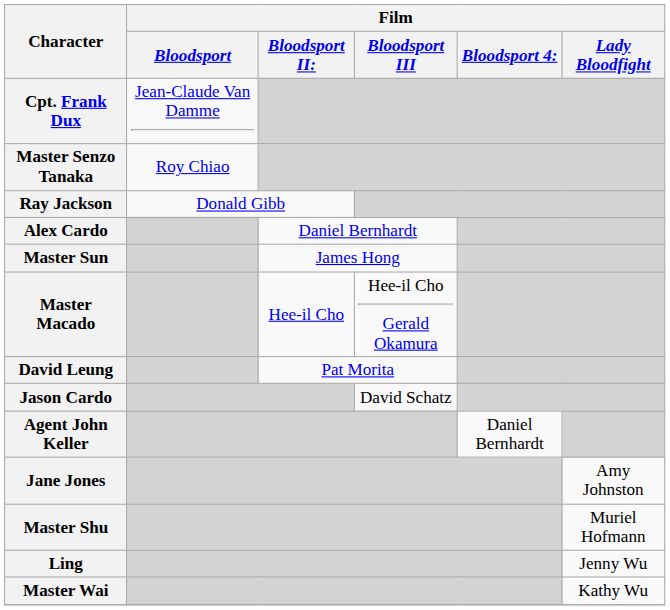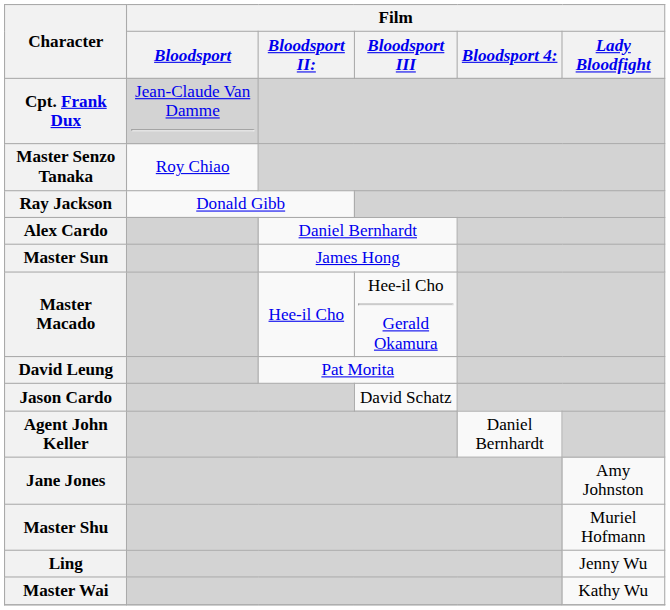(193, 107) no background -> (193, 107) lightgrey background
